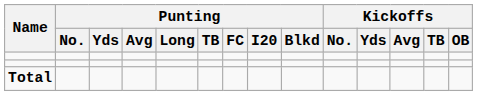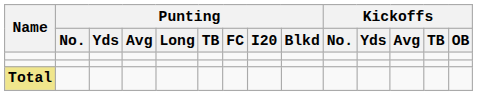(30, 78) no background -> (30, 78) khaki background
